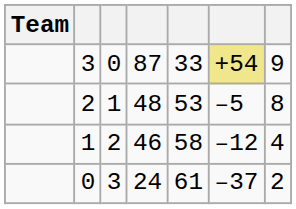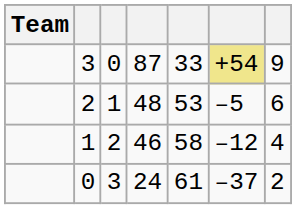(277, 104) 8 -> (277, 104) 6
